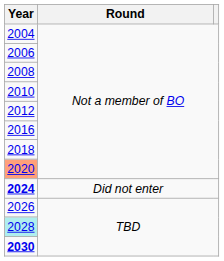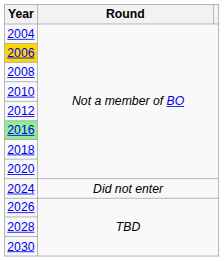(21, 53) no background -> (21, 53) gold background
(21, 131) no background -> (21, 131) lightgreen background
(21, 169) lightsalmon background -> (21, 169) no background
(21, 189) bold -> (21, 189) normal
(21, 227) paleturquoise background -> (21, 227) no background
(21, 247) bold -> (21, 247) normal
